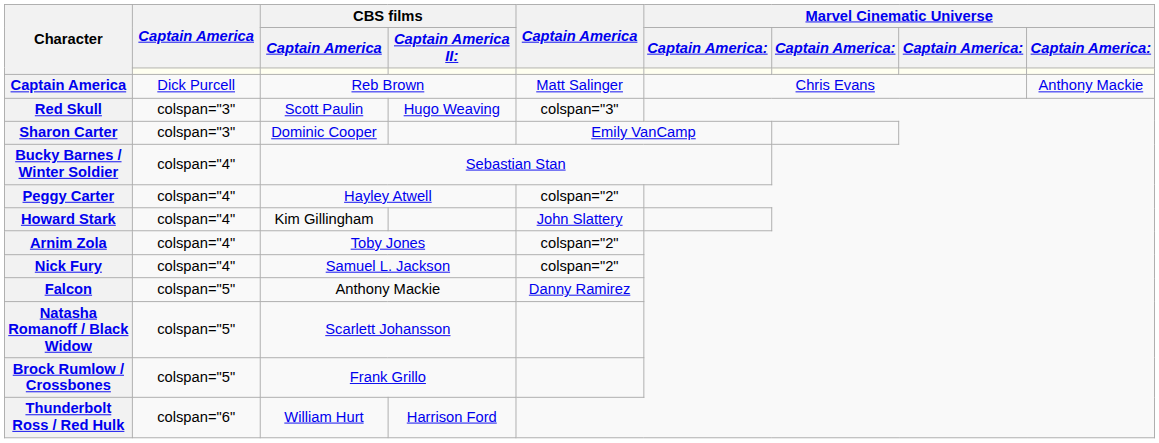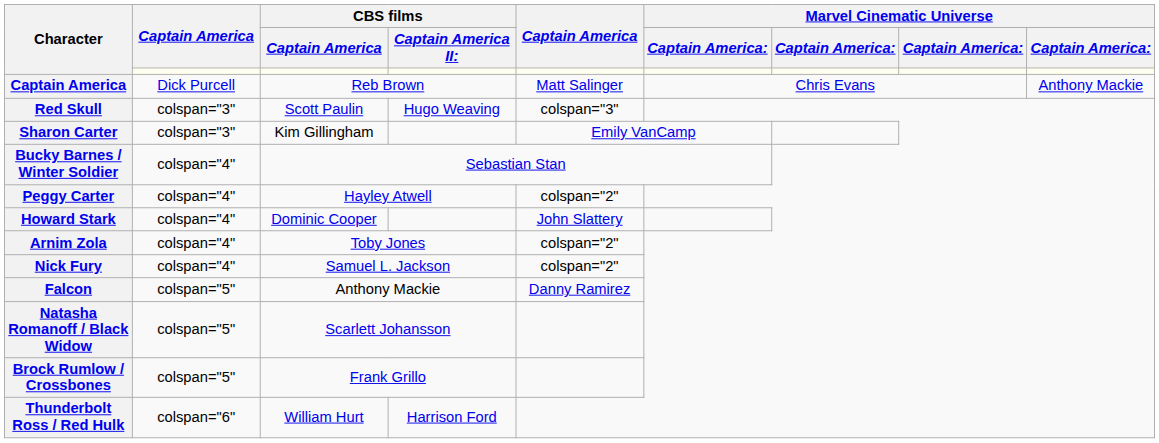(324, 132) Dominic Cooper -> (324, 132) Kim Gillingham
(324, 219) Kim Gillingham -> (324, 219) Dominic Cooper
